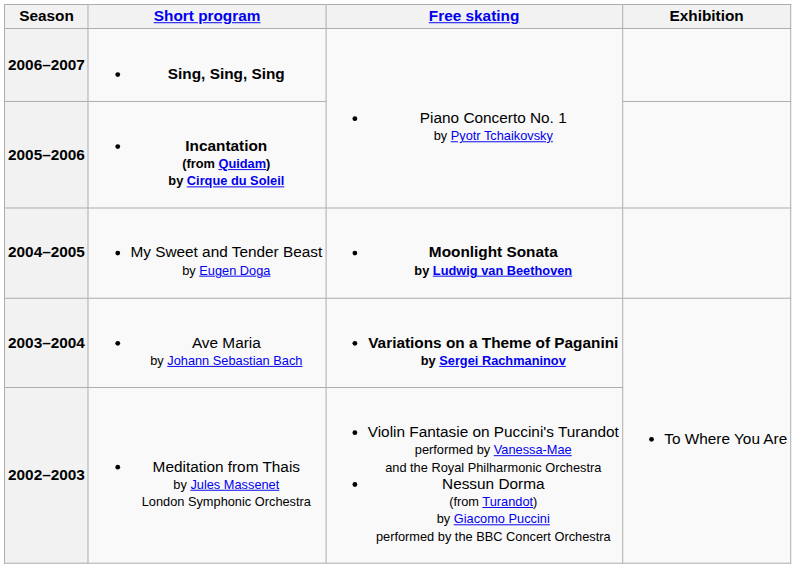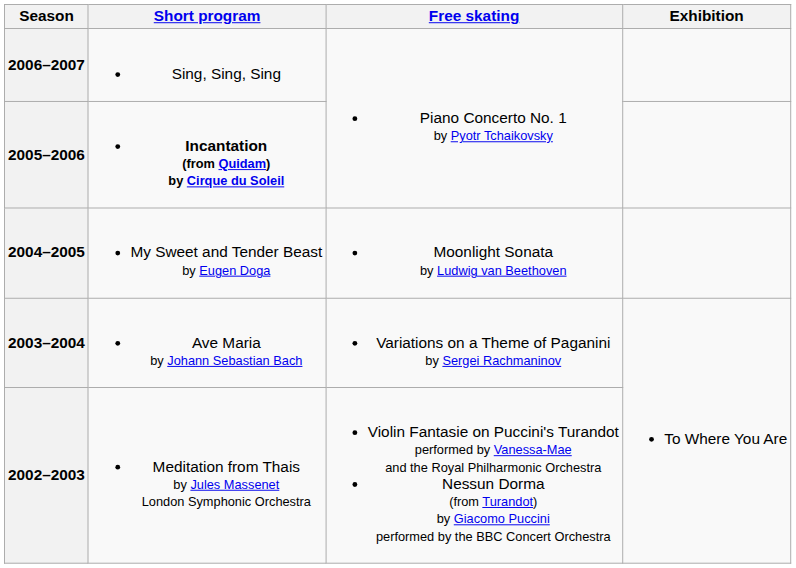(207, 74) bold -> (207, 74) normal
(474, 262) bold -> (474, 262) normal
(474, 351) bold -> (474, 351) normal
